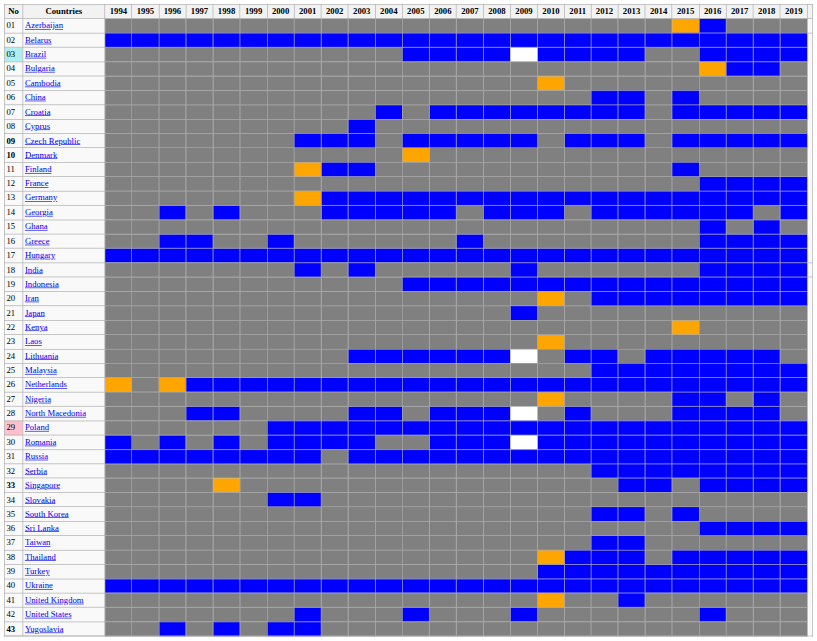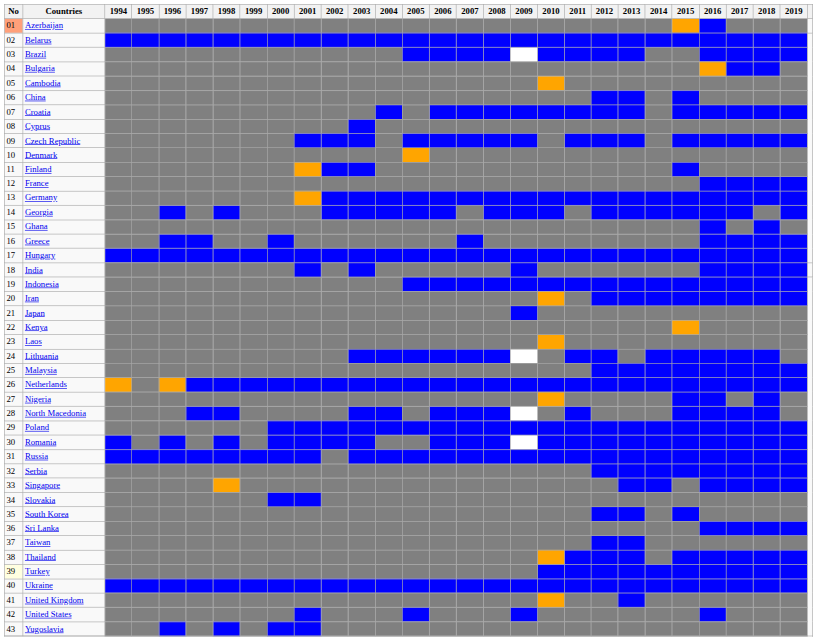(11, 25) no background -> (11, 25) lightsalmon background
(11, 54) paleturquoise background -> (11, 54) no background
(11, 140) bold -> (11, 140) normal
(11, 154) bold -> (11, 154) normal
(11, 427) pink background -> (11, 427) no background
(11, 485) bold -> (11, 485) normal
(11, 571) no background -> (11, 571) lightyellow background
(11, 628) bold -> (11, 628) normal
